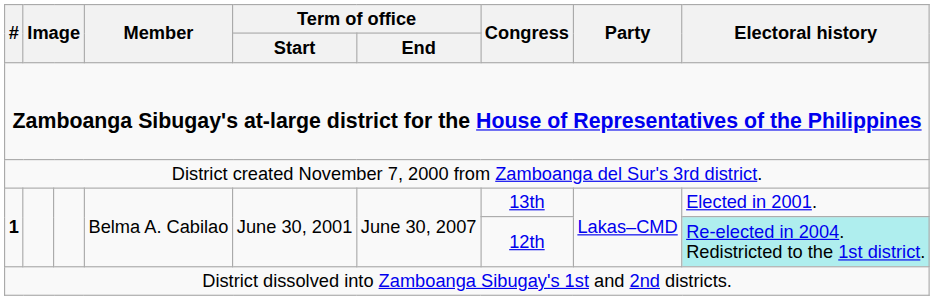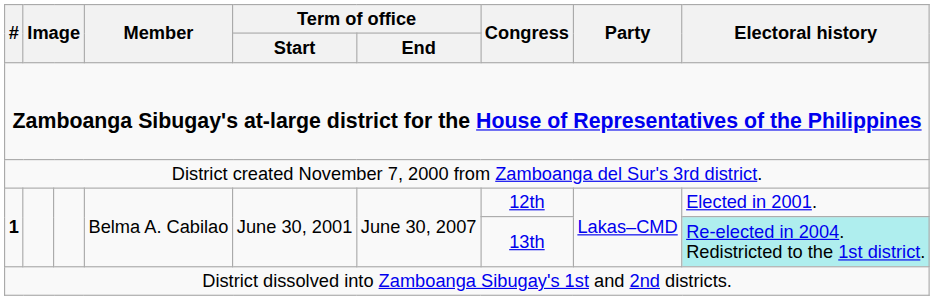(527, 202) 13th -> (527, 202) 12th
(527, 241) 12th -> (527, 241) 13th
